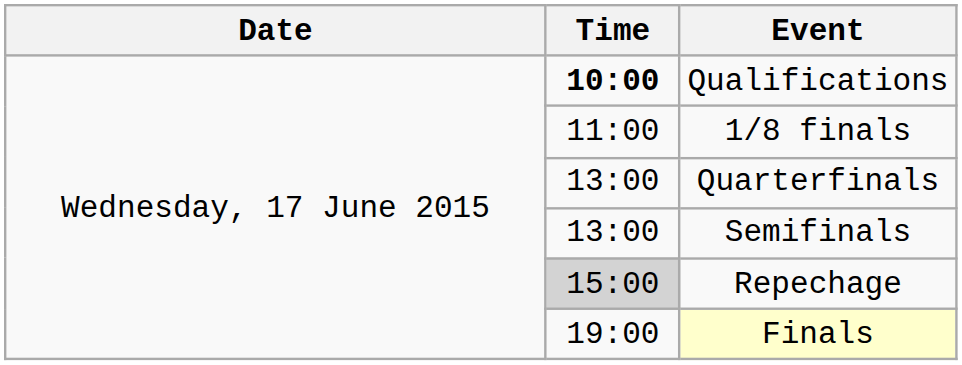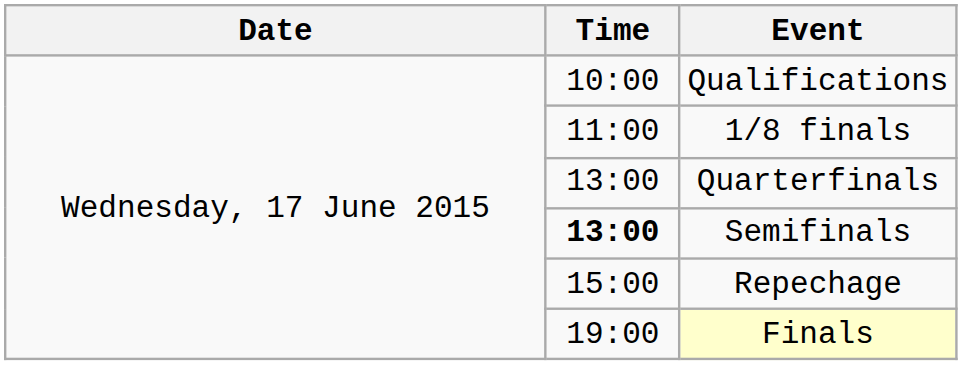(613, 81) bold -> (613, 81) normal
(613, 233) normal -> (613, 233) bold
(613, 284) lightgrey background -> (613, 284) no background
